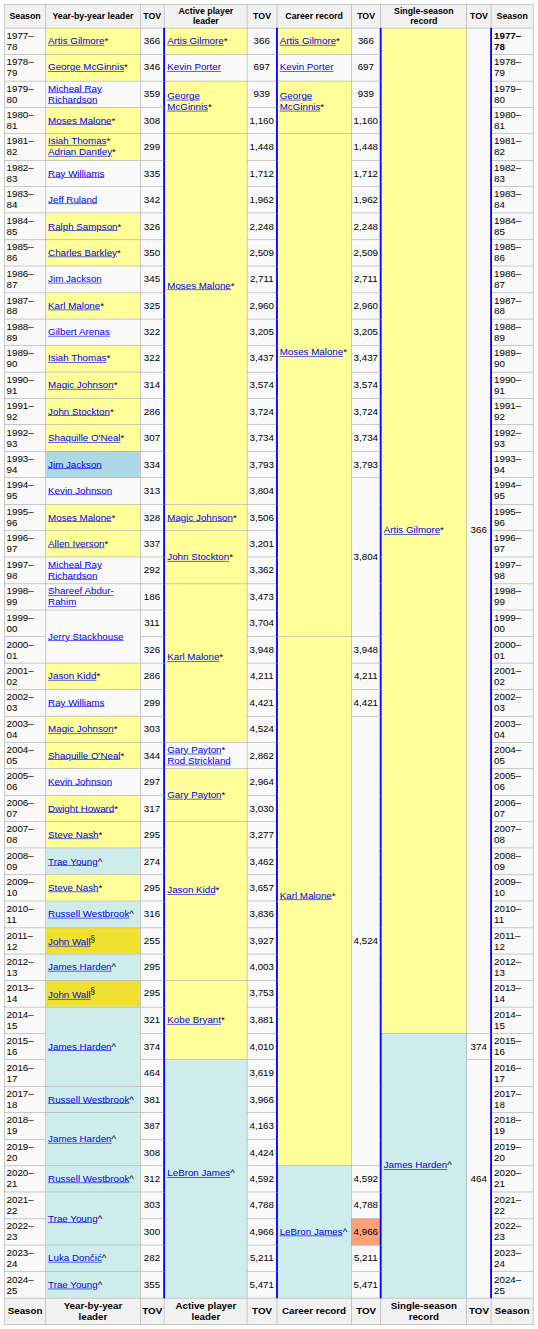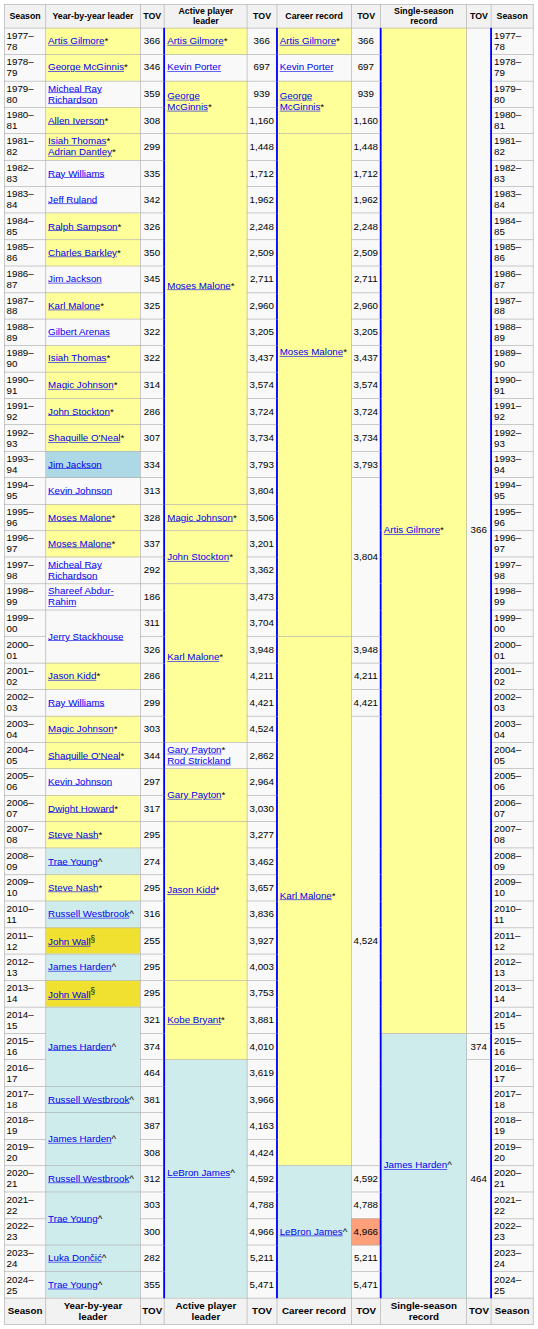(508, 41) bold -> (508, 41) normal
(82, 120) Moses Malone* -> (78, 120) Allen Iverson*
(78, 544) Allen Iverson* -> (82, 544) Moses Malone*
